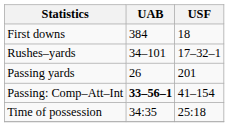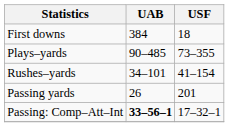+ row: (37, 53)
(199, 53) 17–32–1 -> (196, 73) 41–154
(196, 92) 41–154 -> (199, 112) 17–32–1
- row: (55, 112)
